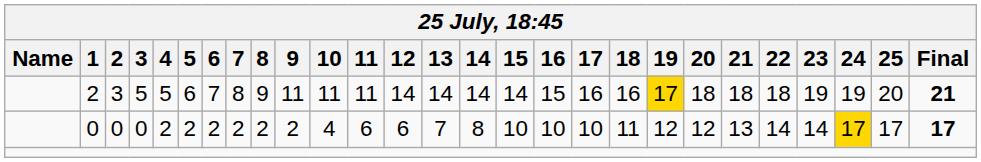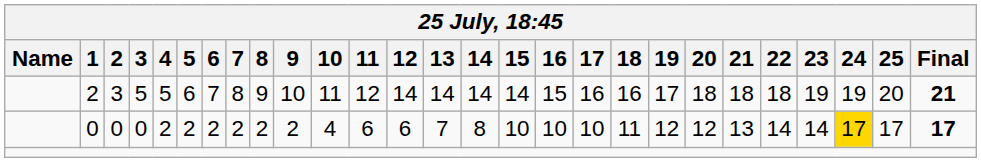(293, 93) 11 -> (293, 93) 10
(366, 93) 11 -> (367, 93) 12
(666, 93) gold background -> (667, 93) no background
